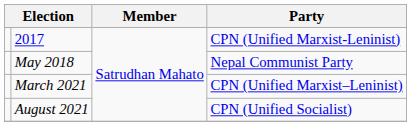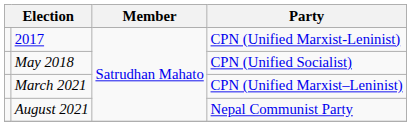(282, 62) Nepal Communist Party -> (281, 62) CPN (Unified Socialist)
(281, 109) CPN (Unified Socialist) -> (282, 109) Nepal Communist Party
